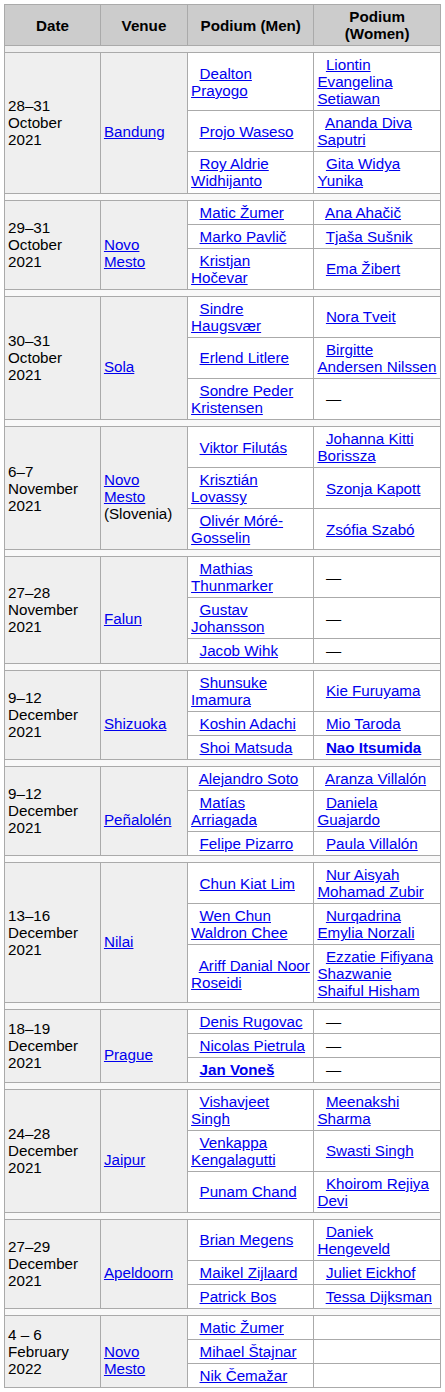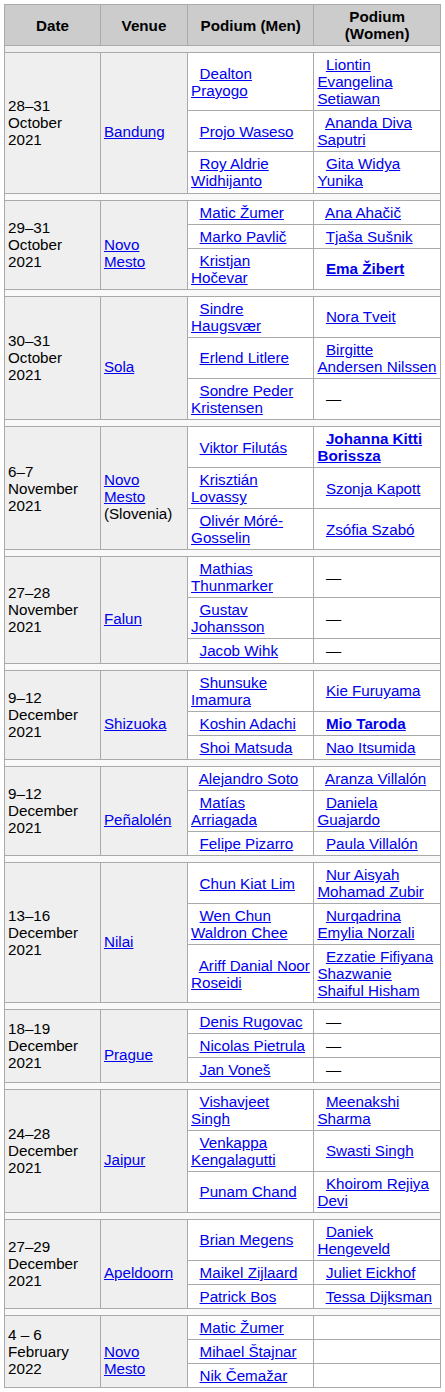(359, 269) normal -> (361, 269) bold
(366, 447) normal -> (370, 447) bold
(359, 723) normal -> (362, 723) bold
(369, 747) bold -> (366, 747) normal
(233, 1070) bold -> (231, 1070) normal
